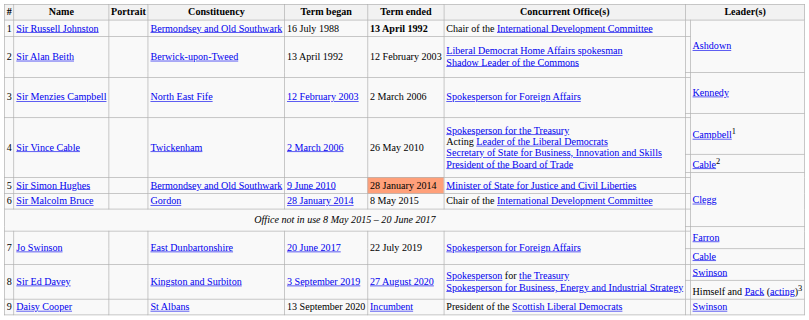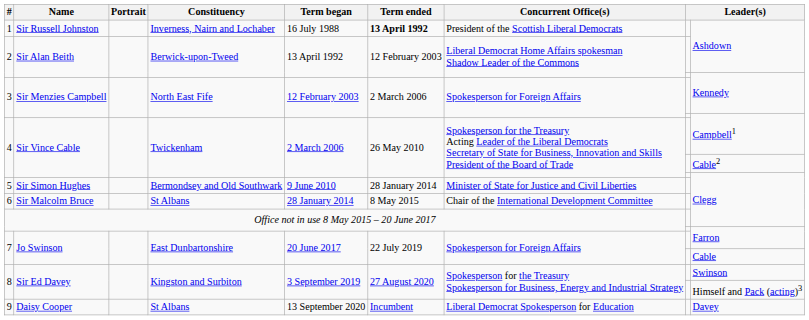(216, 28) Bermondsey and Old Southwark -> (213, 28) Inverness, Nairn and Lochaber
(549, 28) Chair of the International Development Committee -> (534, 28) President of the Scottish Liberal Democrats
(403, 185) lightsalmon background -> (403, 185) no background
(166, 201) Gordon -> (170, 201) St Albans
(534, 307) President of the Scottish Liberal Democrats -> (540, 307) Liberal Democrat Spokesperson for Education
(710, 307) Swinson -> (706, 307) Davey
